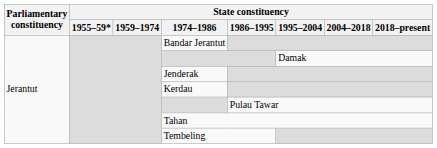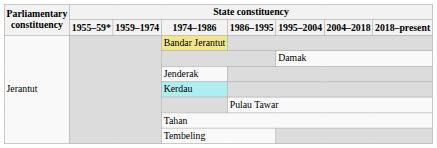(194, 43) no background -> (194, 43) khaki background
(178, 89) no background -> (178, 89) paleturquoise background
